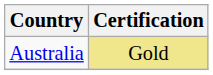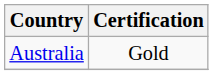(148, 52) khaki background -> (148, 52) no background
